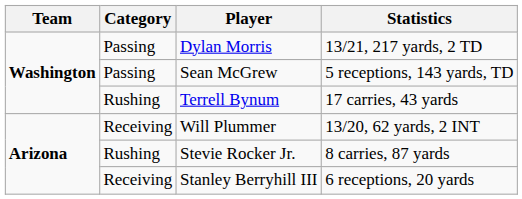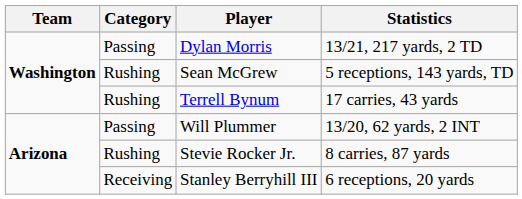(129, 72) Passing -> (132, 72) Rushing
(138, 126) Receiving -> (129, 126) Passing
